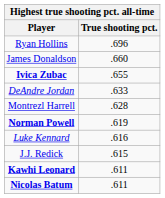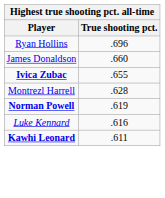- row: (41, 91)
- row: (41, 153)
- row: (41, 185)
